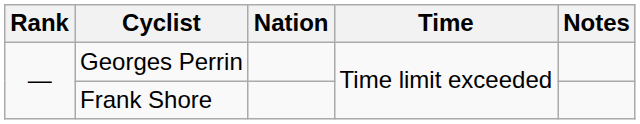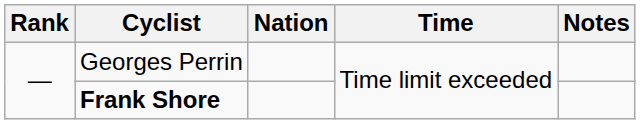(146, 99) normal -> (150, 99) bold
